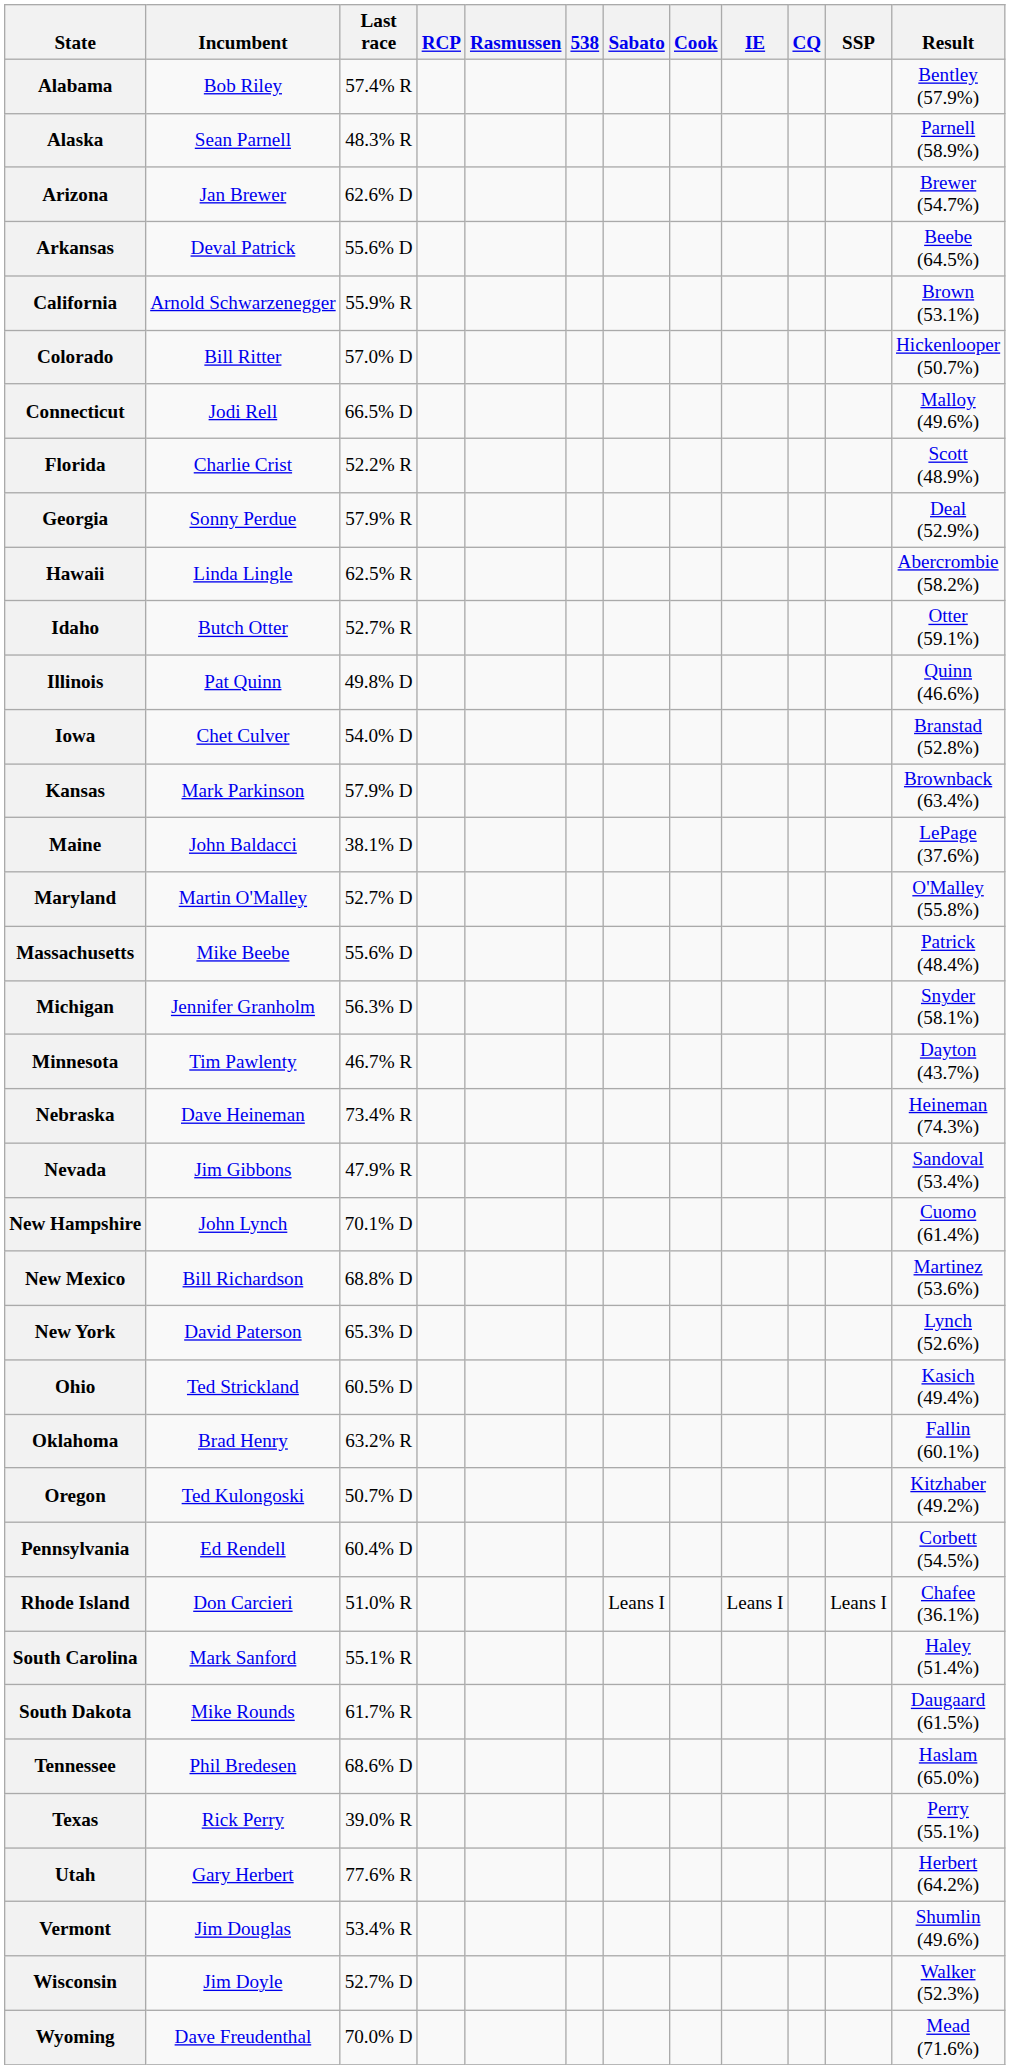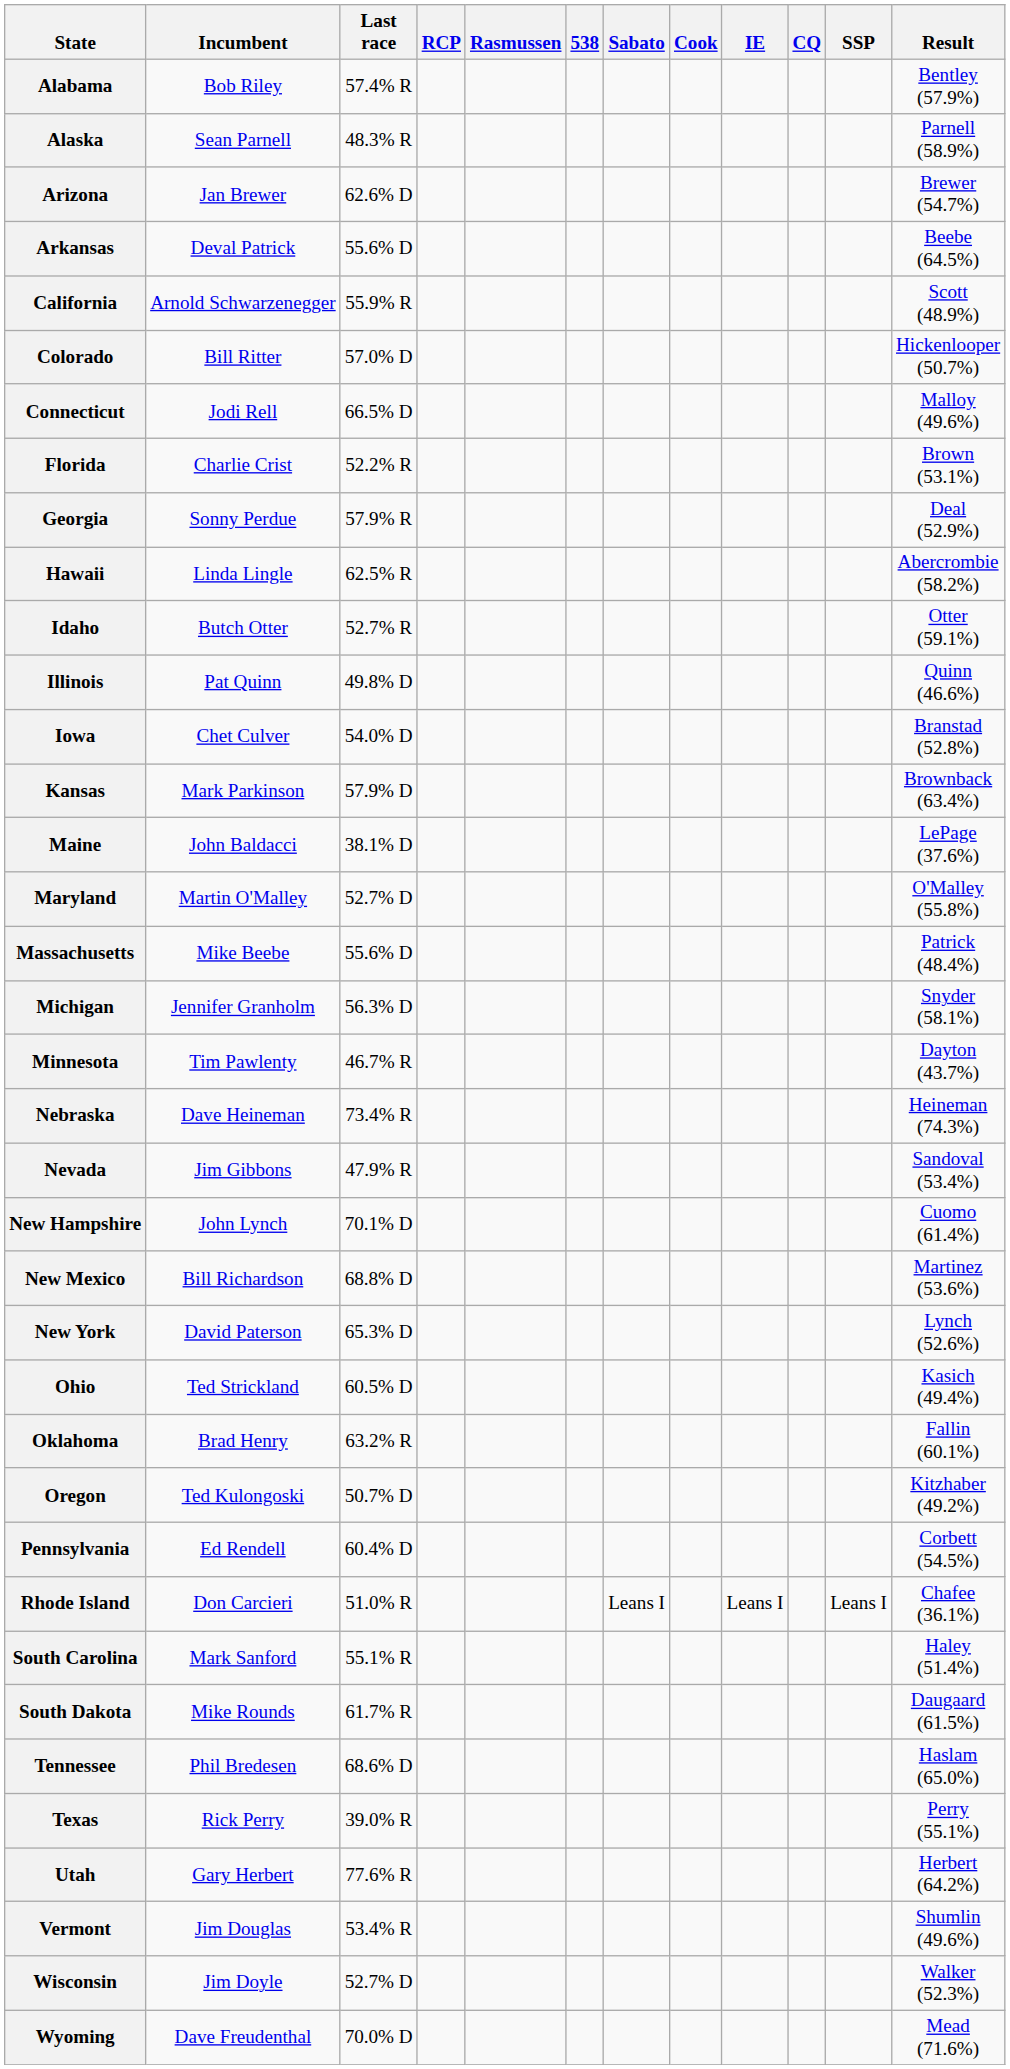(948, 302) Brown (53.1%) -> (948, 302) Scott (48.9%)
(948, 465) Scott (48.9%) -> (948, 465) Brown (53.1%)
